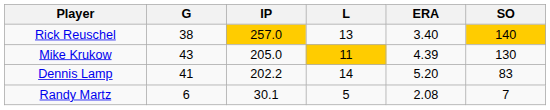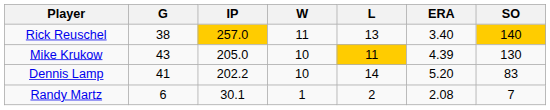+ column: (302, 14)
(346, 94) 5 -> (372, 94) 2
